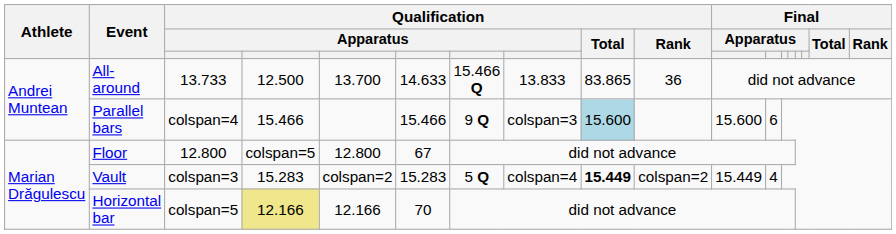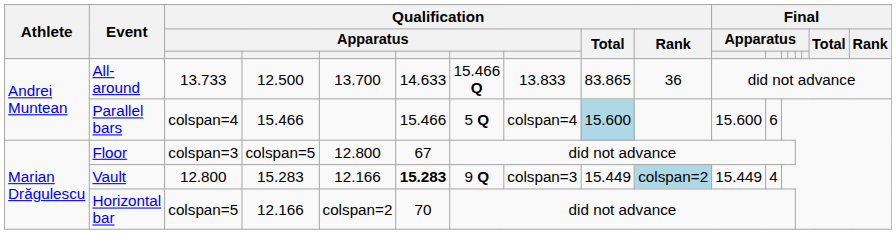(477, 120) 9 Q -> (477, 120) 5 Q
(542, 120) colspan=3 -> (542, 120) colspan=4
(203, 153) 12.800 -> (203, 153) colspan=3
(203, 177) colspan=3 -> (203, 177) 12.800
(358, 177) colspan=2 -> (358, 177) 12.166
(423, 177) normal -> (423, 177) bold
(477, 177) 5 Q -> (477, 177) 9 Q
(542, 177) colspan=4 -> (542, 177) colspan=3
(608, 177) bold -> (608, 177) normal
(673, 177) no background -> (673, 177) lightblue background
(280, 210) khaki background -> (280, 210) no background
(358, 210) 12.166 -> (358, 210) colspan=2
